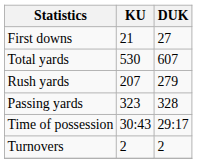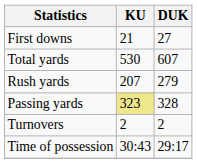(130, 103) no background -> (130, 103) khaki background
rows swapped: (36, 147) <-> (60, 125)
